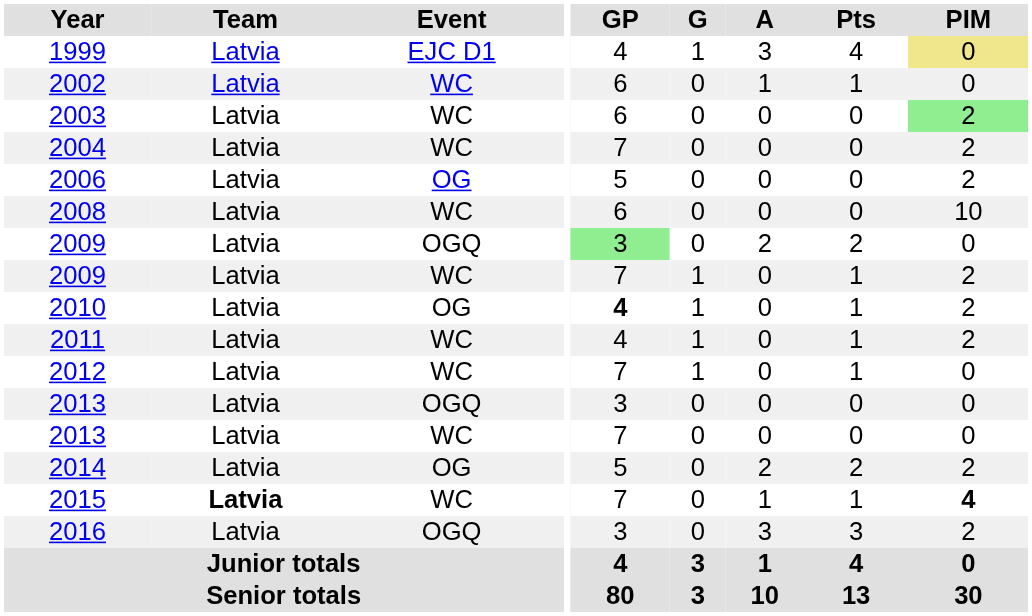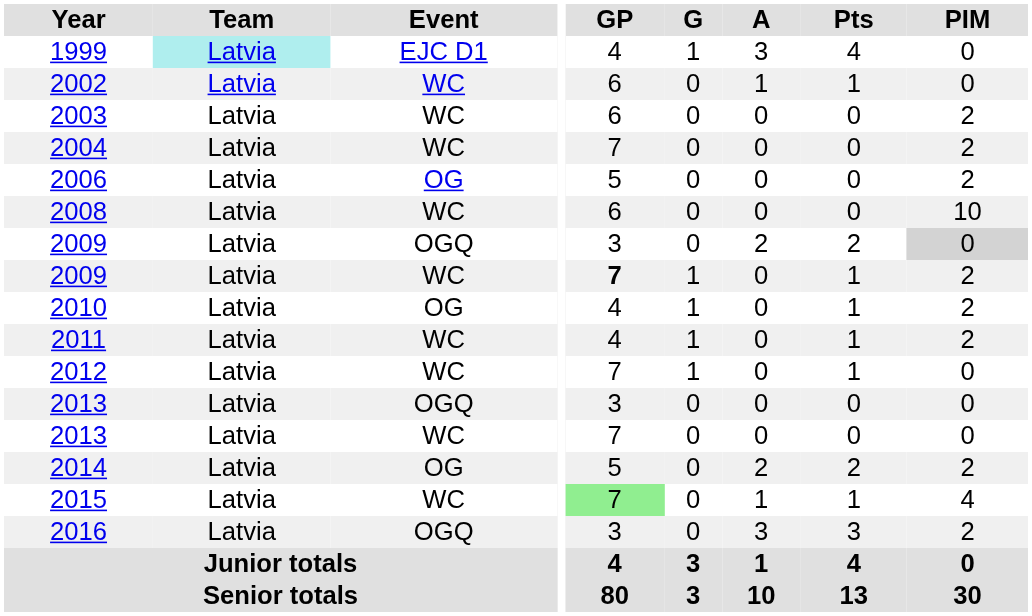(245, 51) no background -> (242, 51) paleturquoise background
(968, 51) khaki background -> (968, 51) no background
(968, 115) lightgreen background -> (968, 115) no background
(620, 243) lightgreen background -> (615, 243) no background
(968, 243) no background -> (968, 243) lightgrey background
(620, 275) normal -> (615, 275) bold
(620, 307) bold -> (615, 307) normal
(245, 499) bold -> (242, 499) normal
(620, 499) no background -> (615, 499) lightgreen background
(968, 499) bold -> (968, 499) normal
